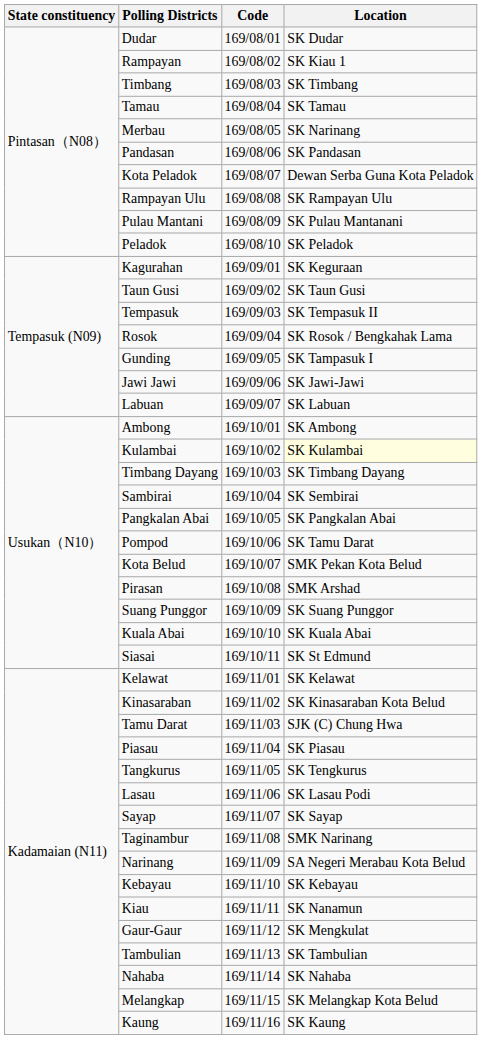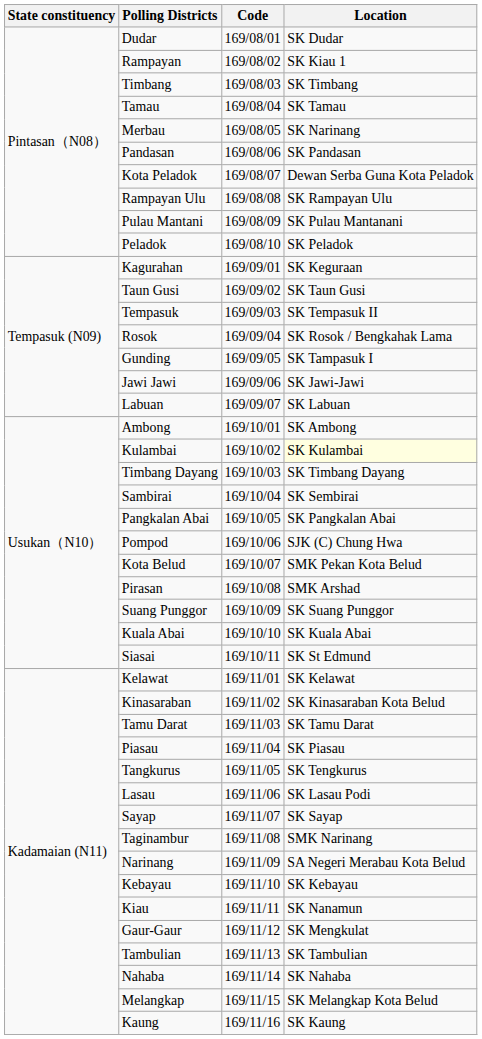(331, 541) SK Tamu Darat -> (345, 541) SJK (C) Chung Hwa
(345, 725) SJK (C) Chung Hwa -> (331, 725) SK Tamu Darat
